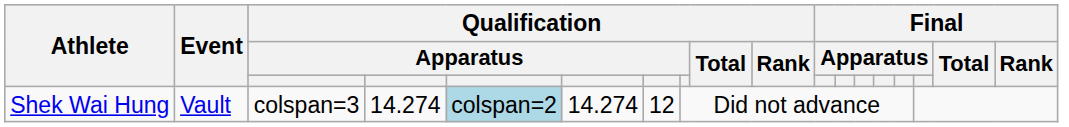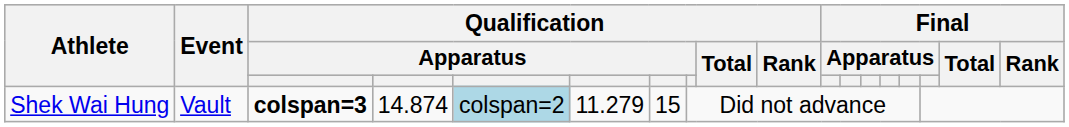(306, 104) normal -> (310, 104) bold
(405, 104) 14.274 -> (413, 104) 14.874
(603, 104) 14.274 -> (610, 104) 11.279
(662, 104) 12 -> (668, 104) 15
